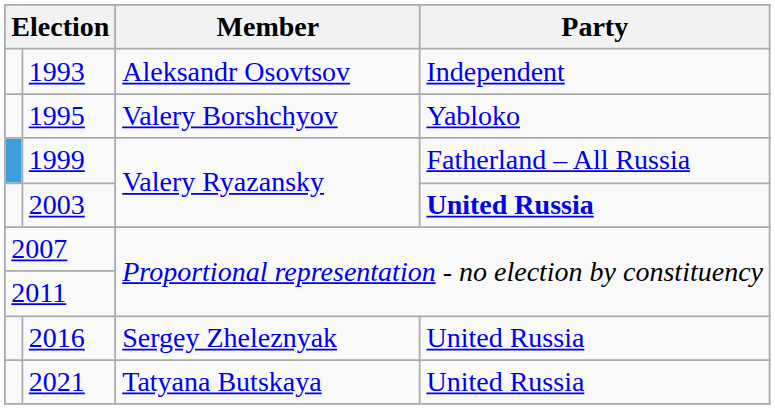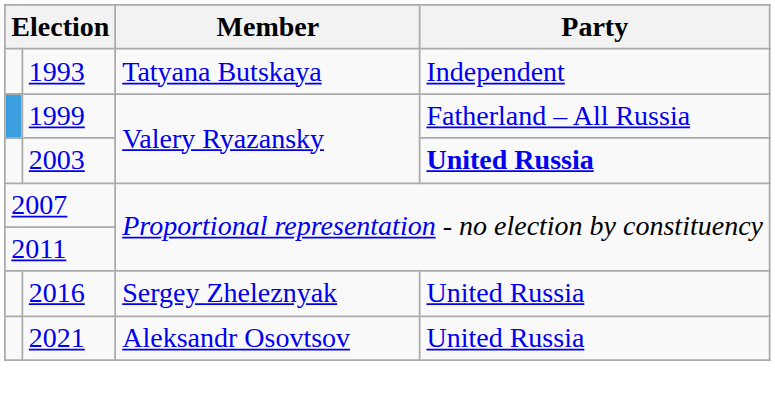(236, 71) Aleksandr Osovtsov -> (222, 71) Tatyana Butskaya
- row: (57, 115)
(222, 381) Tatyana Butskaya -> (236, 337) Aleksandr Osovtsov
